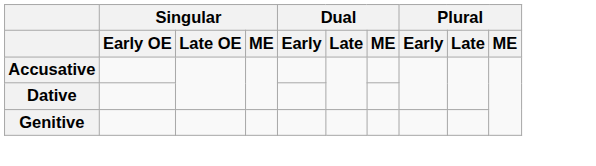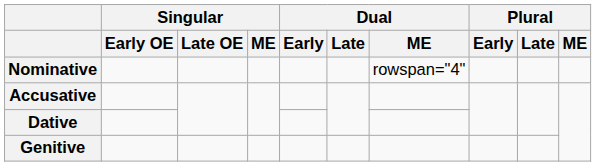+ row: (53, 69)
